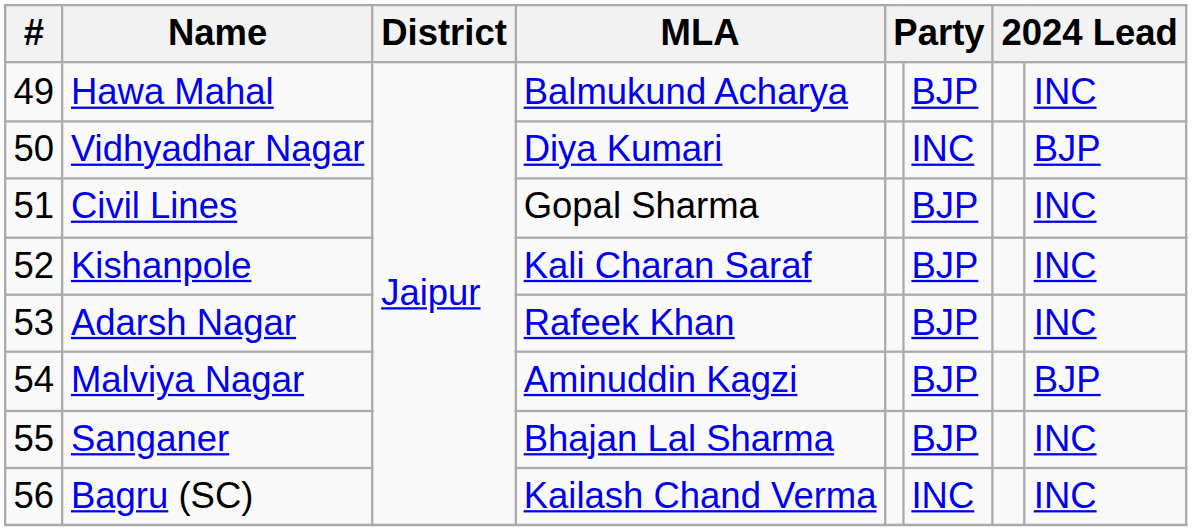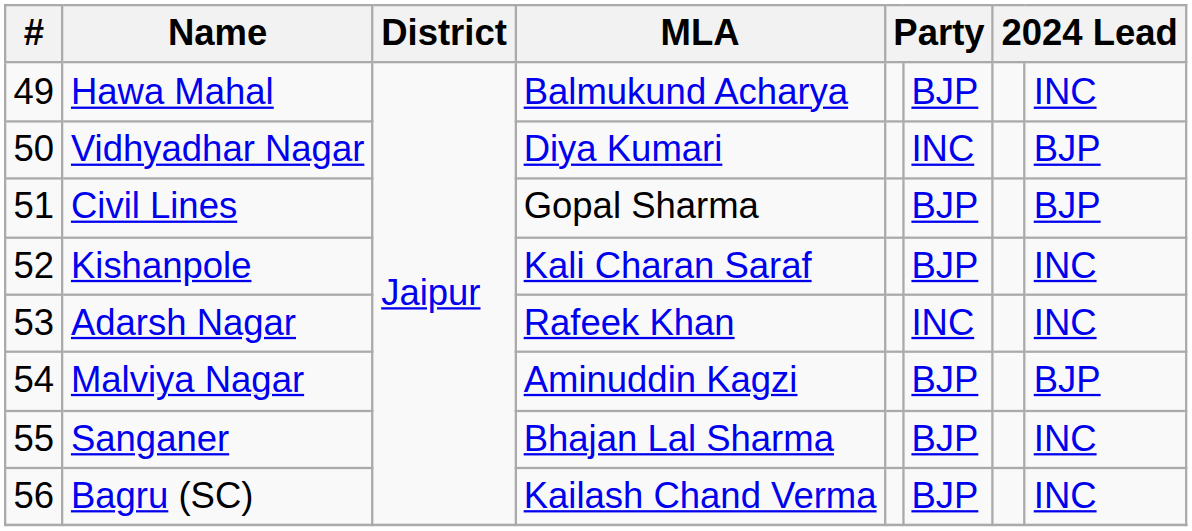(1065, 206) INC -> (1067, 206) BJP
(945, 322) BJP -> (943, 322) INC
(943, 496) INC -> (945, 496) BJP
